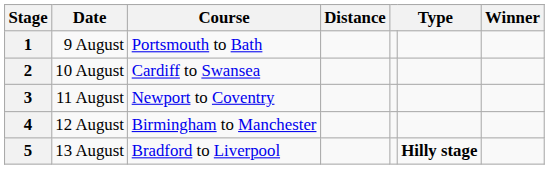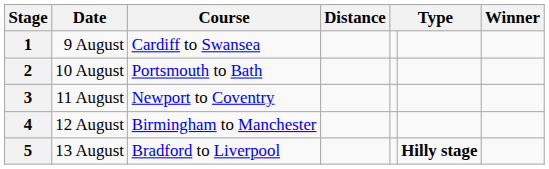(197, 44) Portsmouth to Bath -> (196, 44) Cardiff to Swansea
(196, 71) Cardiff to Swansea -> (197, 71) Portsmouth to Bath
